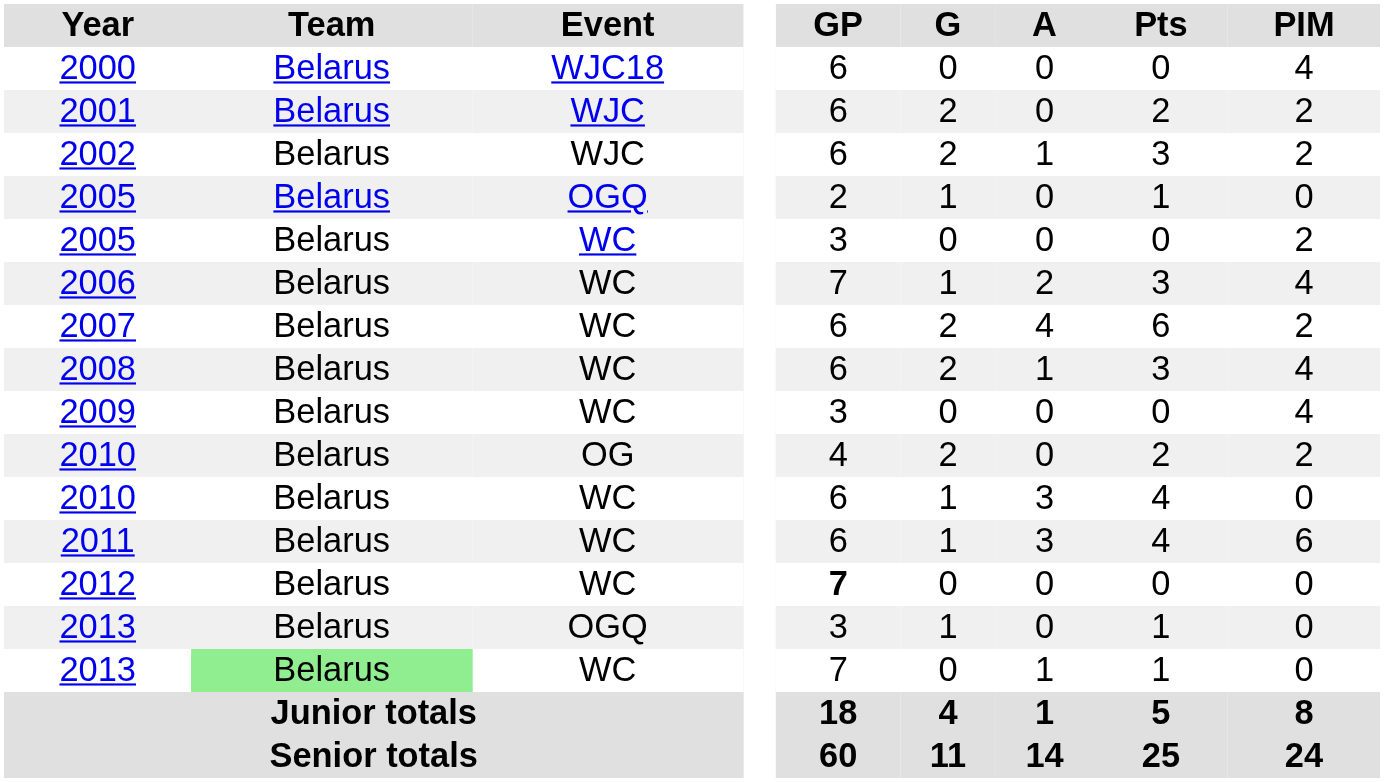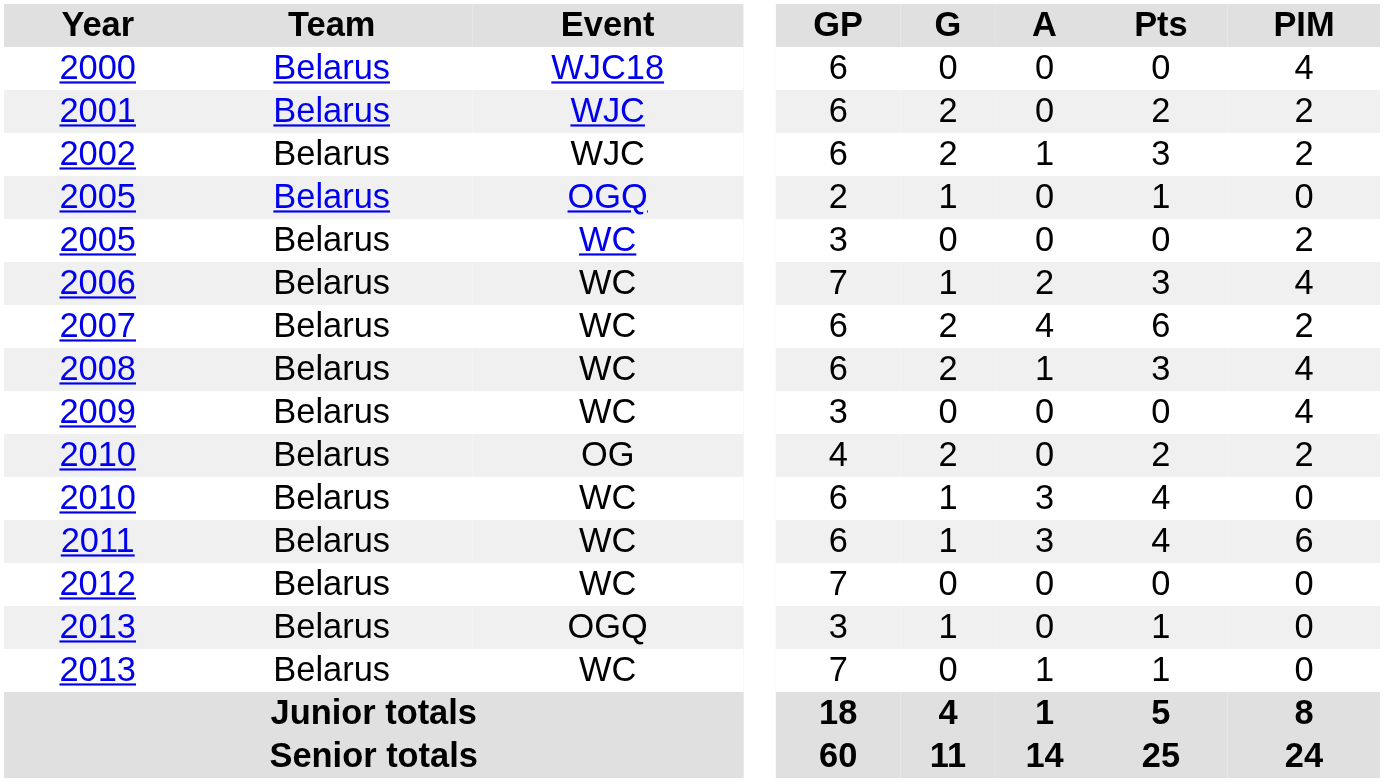(838, 583) bold -> (838, 583) normal
(332, 669) lightgreen background -> (332, 669) no background
